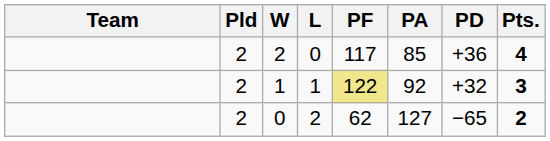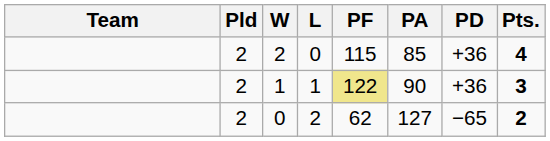(360, 53) 117 -> (360, 53) 115
(415, 86) 92 -> (415, 86) 90
(469, 86) +32 -> (469, 86) +36
